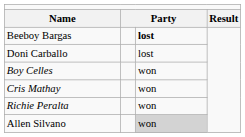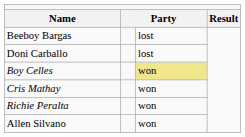(146, 36) bold -> (146, 36) normal
(147, 71) no background -> (147, 71) khaki background
(147, 124) lightgrey background -> (147, 124) no background
